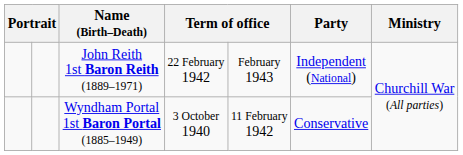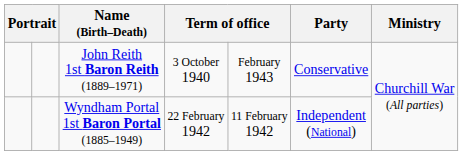(196, 70) 22 February 1942 -> (196, 70) 3 October 1940
(331, 69) Independent (National) -> (331, 69) Conservative
(196, 124) 3 October 1940 -> (196, 124) 22 February 1942
(331, 123) Conservative -> (331, 123) Independent (National)
